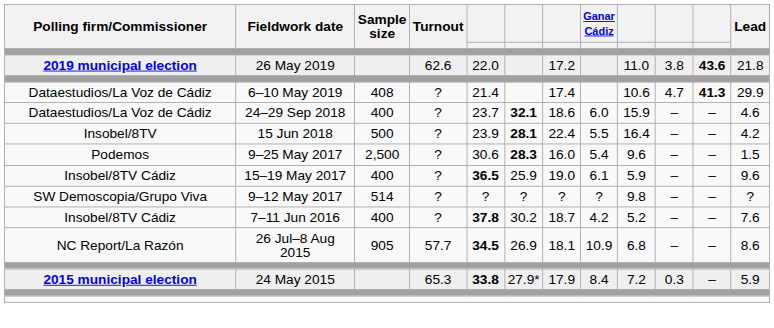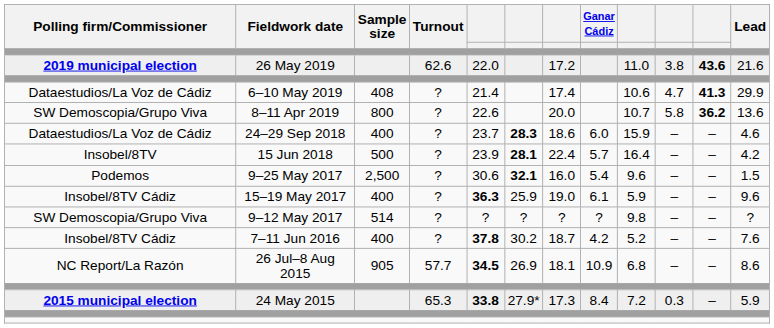(750, 65) 21.8 -> (750, 65) 21.6
+ row: (120, 113)
(524, 113) 32.1 -> (524, 134) 28.3
(599, 134) 5.5 -> (599, 154) 5.7
(524, 154) 28.3 -> (524, 175) 32.1
(486, 175) 36.5 -> (486, 196) 36.3
(562, 279) 17.9 -> (562, 300) 17.3
